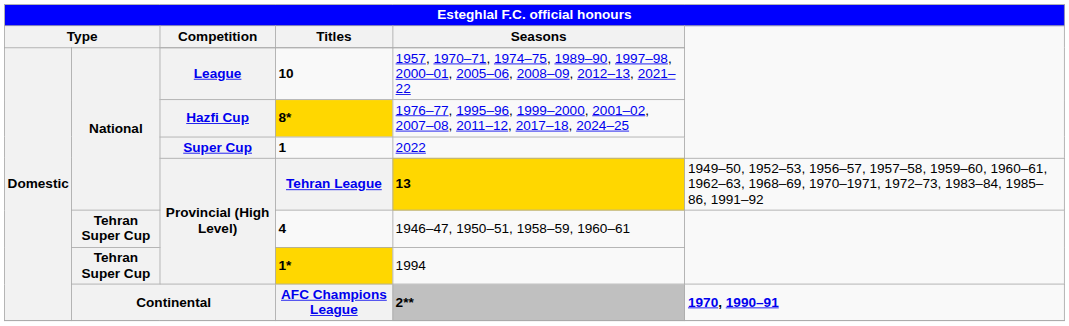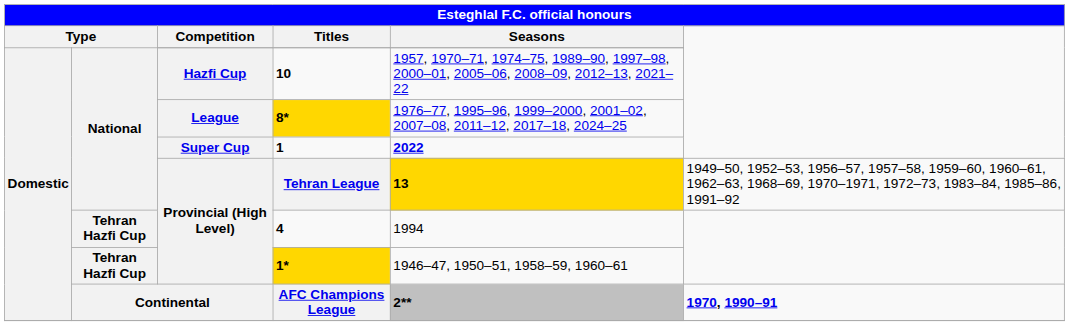(218, 73) League -> (215, 73) Hazfi Cup
(218, 118) Hazfi Cup -> (215, 118) League
(411, 147) normal -> (408, 147) bold
(116, 228) Tehran Super Cup -> (115, 228) Tehran Hazfi Cup
(513, 228) 1946–47, 1950–51, 1958–59, 1960–61 -> (408, 228) 1994
(116, 265) Tehran Super Cup -> (115, 265) Tehran Hazfi Cup
(411, 265) 1994 -> (511, 265) 1946–47, 1950–51, 1958–59, 1960–61
